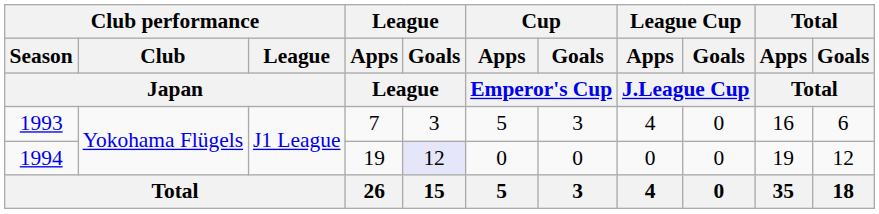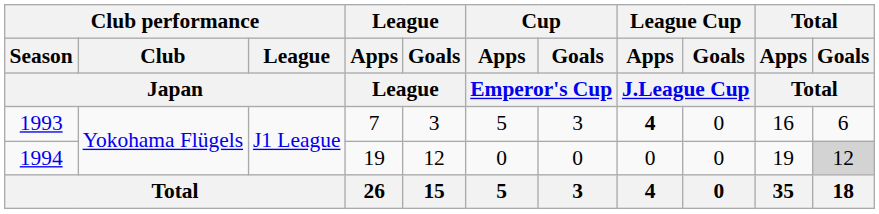(650, 123) normal -> (650, 123) bold
(434, 157) lavender background -> (434, 157) no background
(843, 157) no background -> (843, 157) lightgrey background
